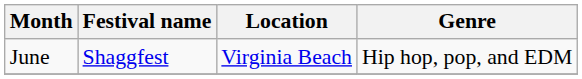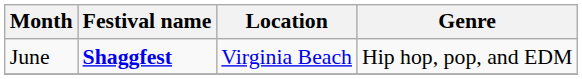(126, 56) normal -> (127, 56) bold
